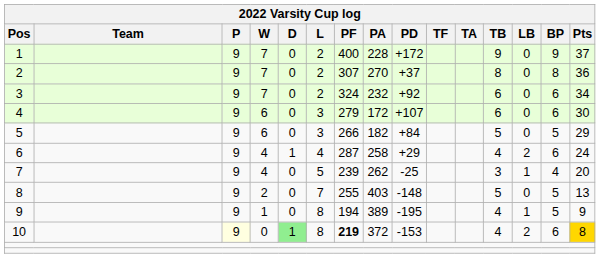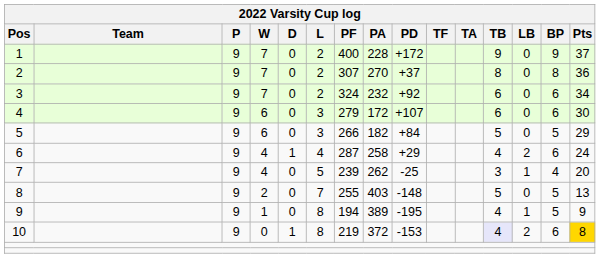(236, 232) lightyellow background -> (236, 232) no background
(292, 232) lightgreen background -> (292, 232) no background
(349, 232) bold -> (349, 232) normal
(498, 232) no background -> (498, 232) lavender background
